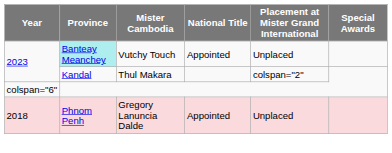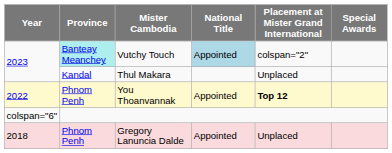(208, 54) no background -> (215, 54) lightblue background
(273, 54) Unplaced -> (283, 54) colspan="2"
(278, 75) colspan="2" -> (278, 75) Unplaced
+ row: (146, 95)
